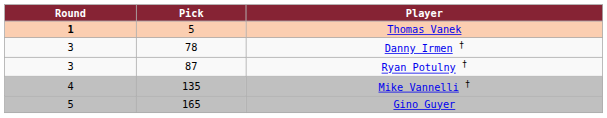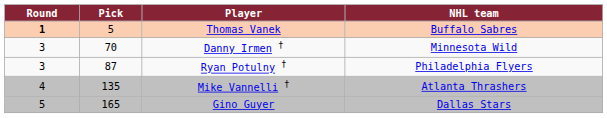+ column: (474, 13)
(191, 48) 78 -> (111, 48) 70
